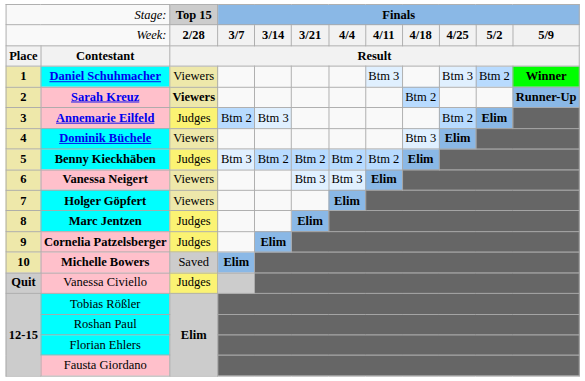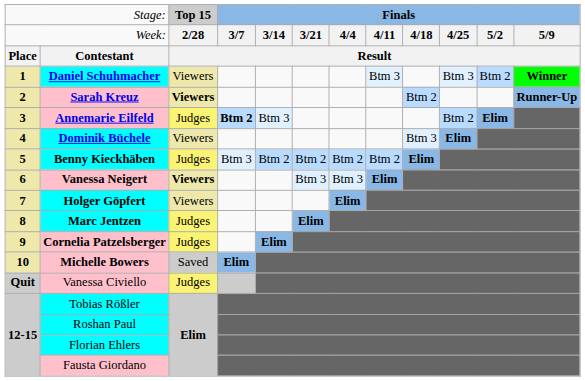(236, 117) normal -> (236, 117) bold
(194, 179) normal -> (193, 179) bold
